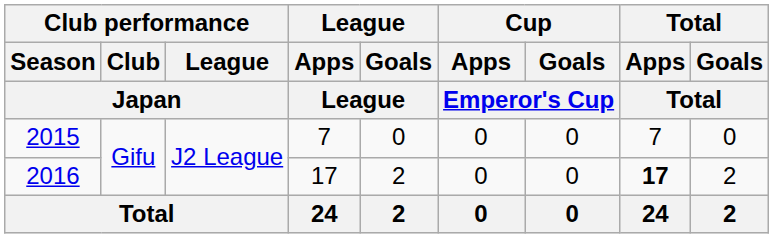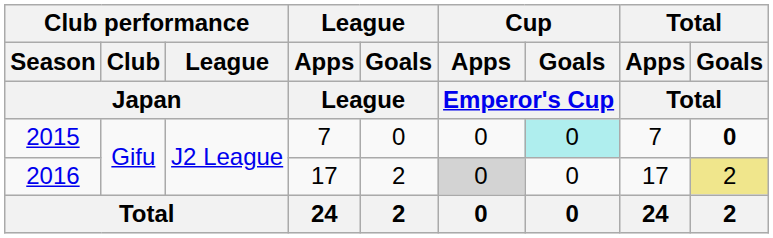(572, 137) no background -> (572, 137) paleturquoise background
(730, 137) normal -> (730, 137) bold
(481, 175) no background -> (481, 175) lightgrey background
(655, 175) bold -> (655, 175) normal
(730, 175) no background -> (730, 175) khaki background
